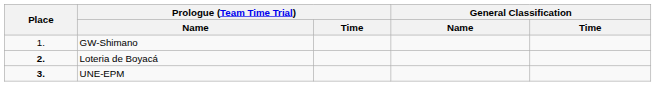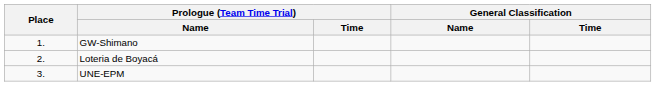(41, 58) bold -> (41, 58) normal
(41, 74) bold -> (41, 74) normal
